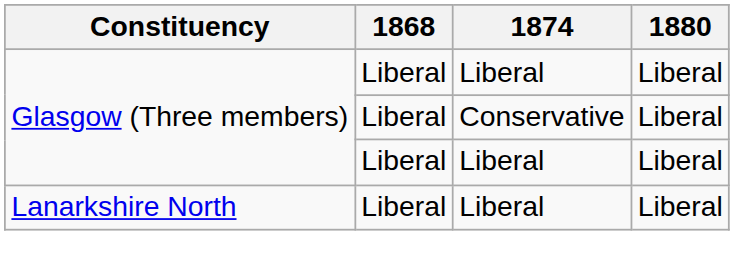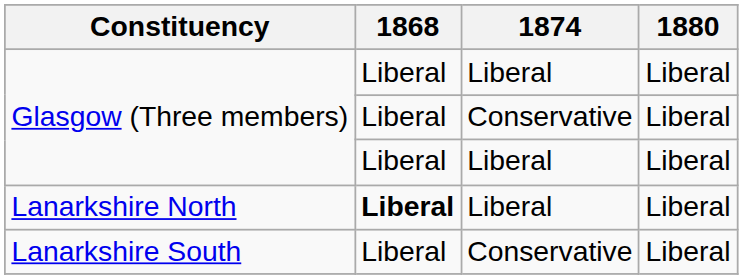(404, 206) normal -> (408, 206) bold
+ row: (126, 251)
